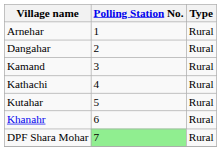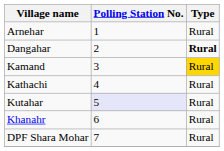(201, 48) normal -> (203, 48) bold
(201, 66) no background -> (201, 66) gold background
(96, 102) no background -> (96, 102) lavender background
(96, 137) lightgreen background -> (96, 137) no background
